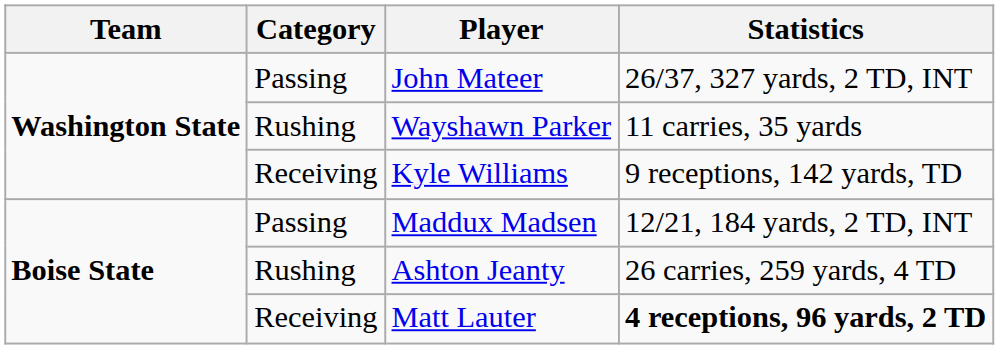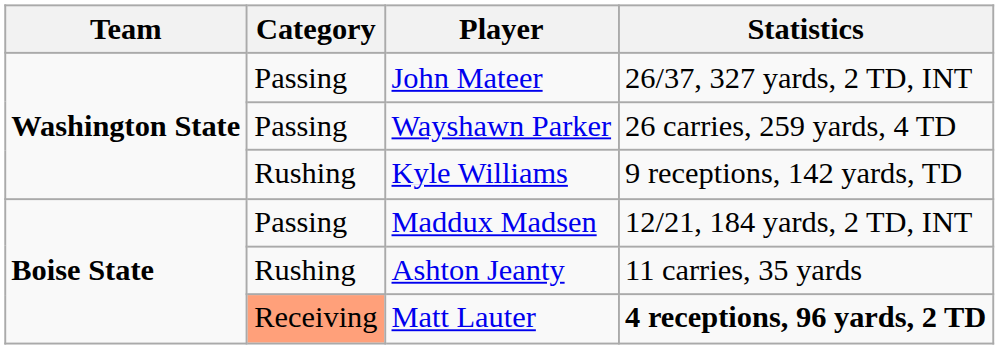(305, 125) Rushing -> (301, 125) Passing
(744, 125) 11 carries, 35 yards -> (791, 125) 26 carries, 259 yards, 4 TD
(316, 173) Receiving -> (305, 173) Rushing
(791, 270) 26 carries, 259 yards, 4 TD -> (744, 270) 11 carries, 35 yards
(316, 318) no background -> (316, 318) lightsalmon background
